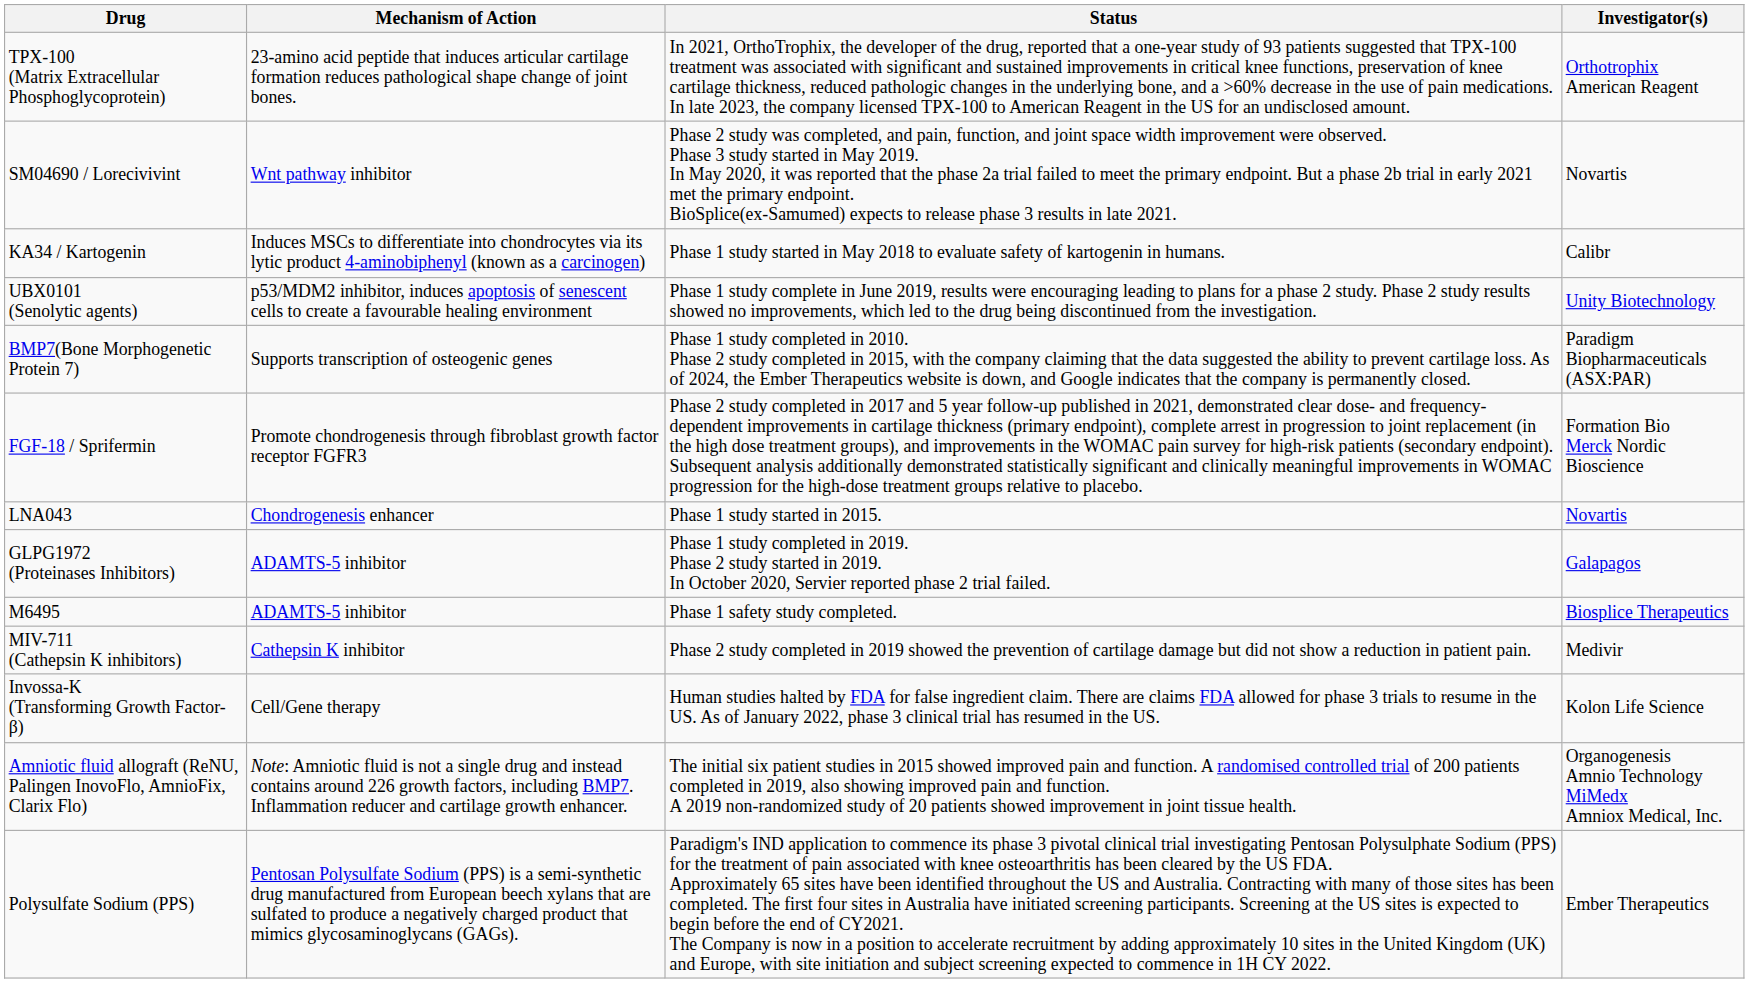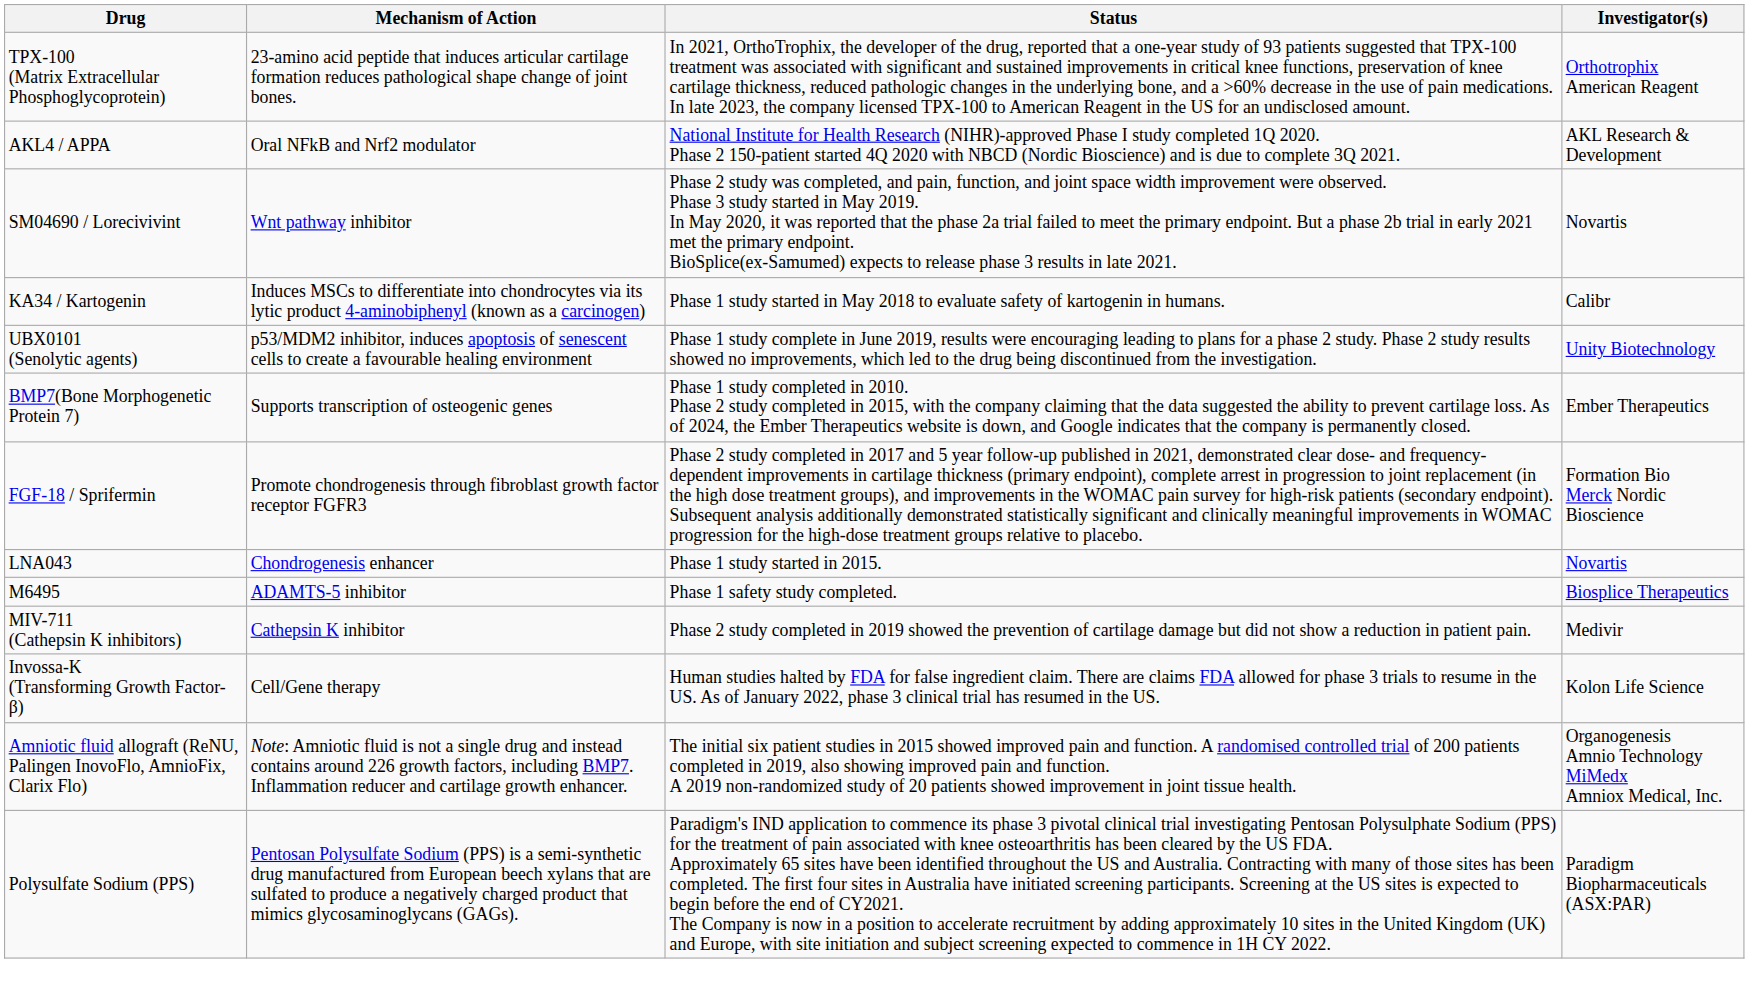+ row: (60, 144)
(1636, 359) Paradigm Biopharmaceuticals (ASX:PAR) -> (1637, 407) Ember Therapeutics
- row: (92, 563)
(1637, 904) Ember Therapeutics -> (1636, 884) Paradigm Biopharmaceuticals (ASX:PAR)
